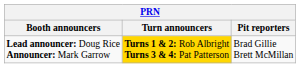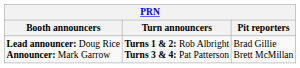(177, 49) gold background -> (177, 49) no background
